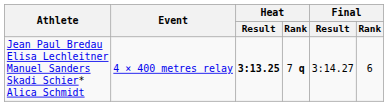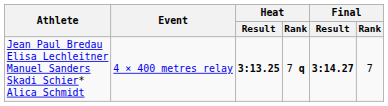(333, 69) normal -> (333, 69) bold
(370, 69) 6 -> (370, 69) 7
